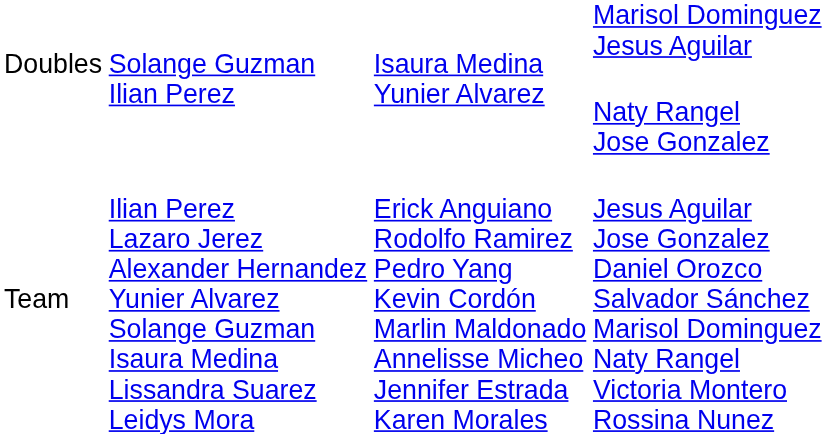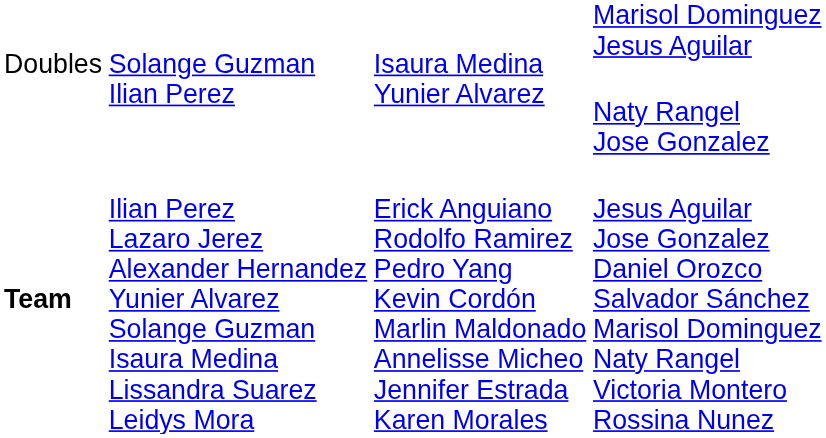(37, 299) normal -> (38, 299) bold
